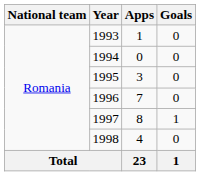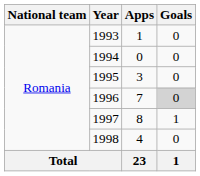(176, 98) no background -> (176, 98) lightgrey background
